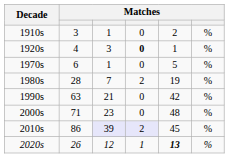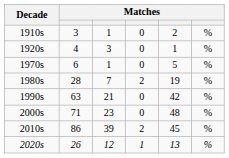(142, 49) bold -> (142, 49) normal
(109, 129) lavender background -> (109, 129) no background
(142, 129) lavender background -> (142, 129) no background
(175, 145) bold -> (175, 145) normal
